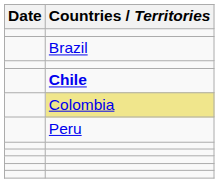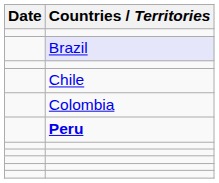(68, 48) no background -> (68, 48) lavender background
(68, 80) bold -> (67, 80) normal
(82, 104) khaki background -> (82, 104) no background
(65, 129) normal -> (66, 129) bold
